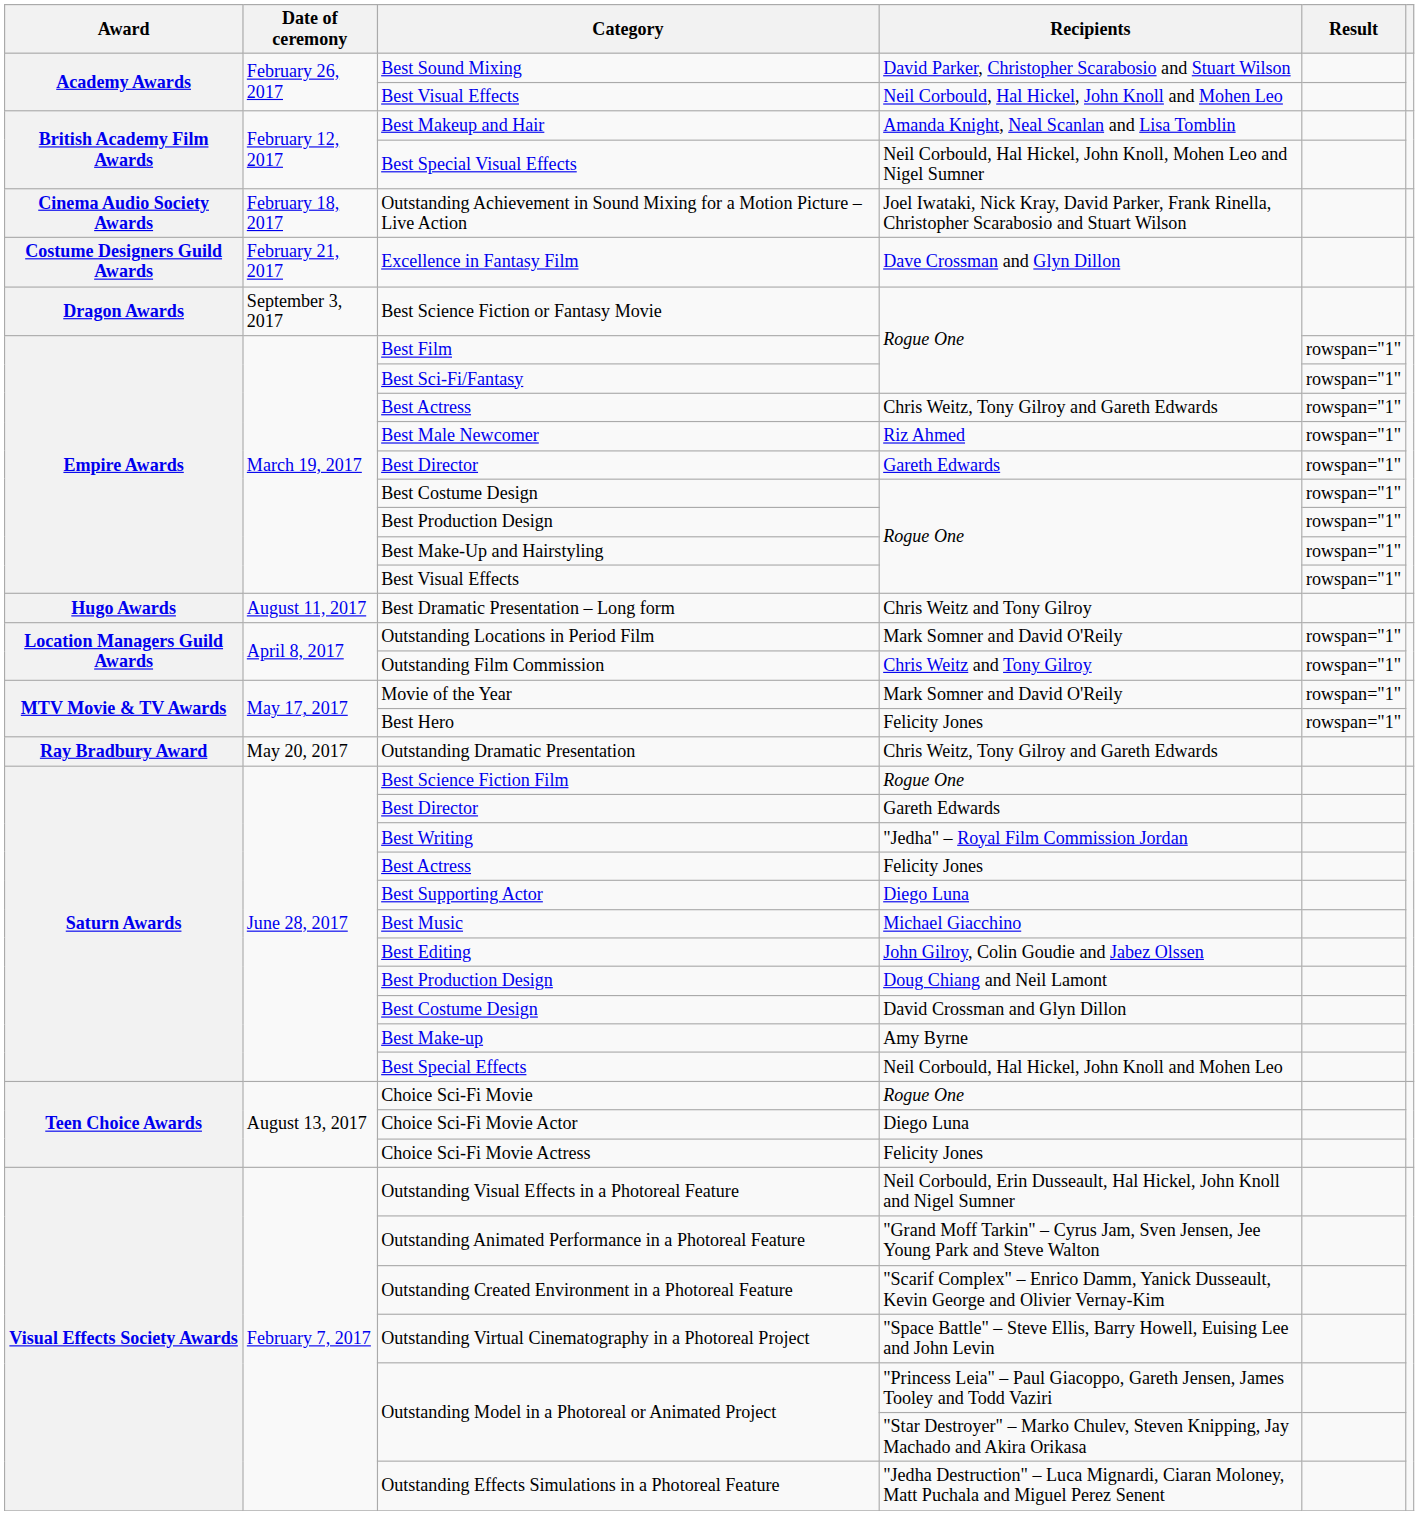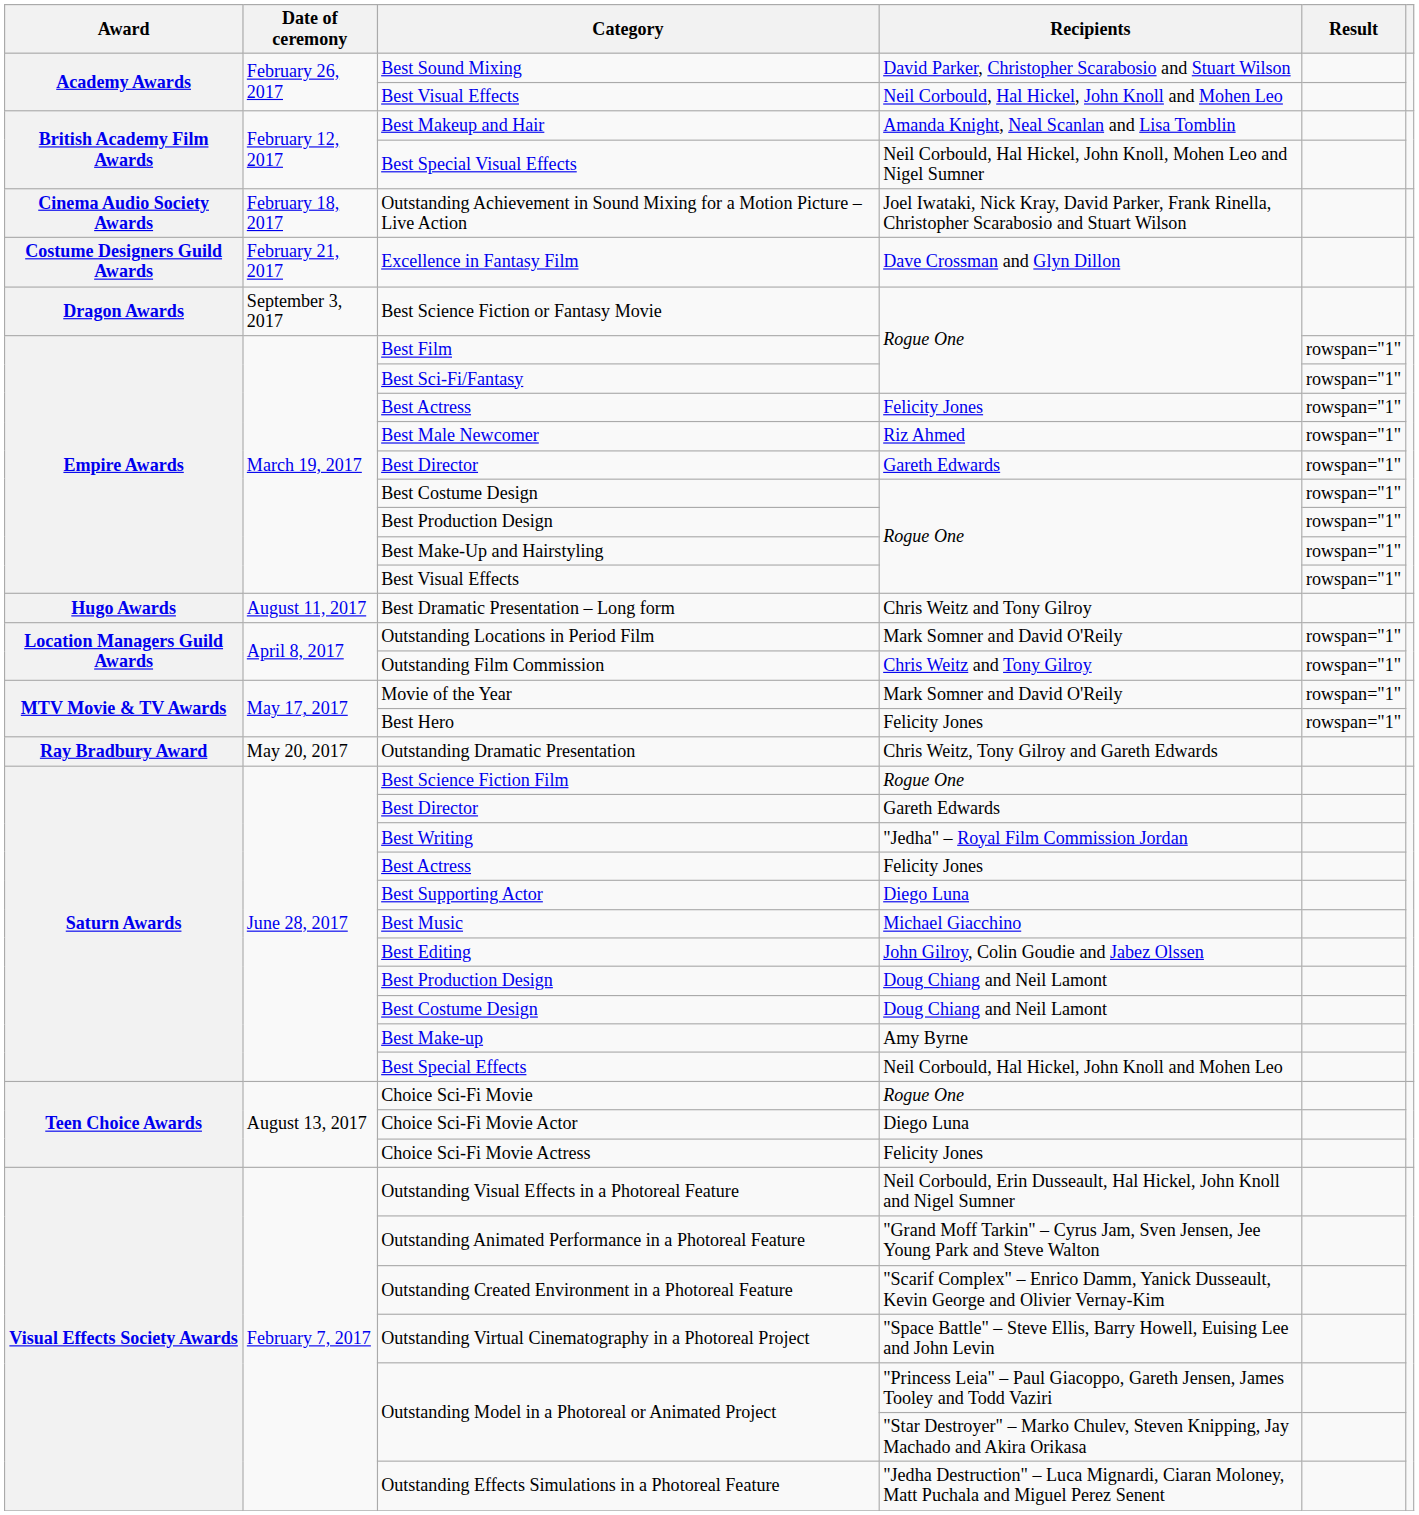(1050, 407) Chris Weitz, Tony Gilroy and Gareth Edwards -> (933, 407) Felicity Jones
(1005, 1009) David Crossman and Glyn Dillon -> (995, 1009) Doug Chiang and Neil Lamont
